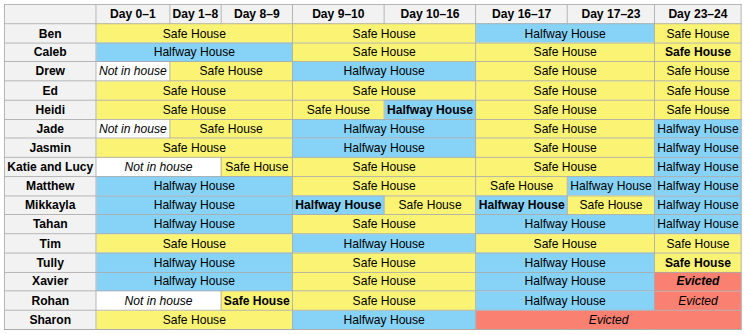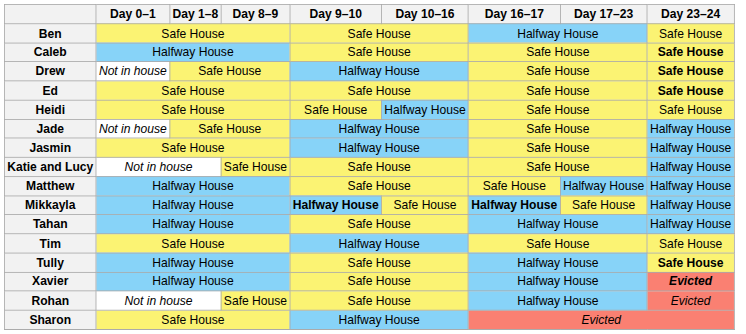(698, 72) normal -> (691, 72) bold
(698, 91) normal -> (691, 91) bold
(430, 110) bold -> (425, 110) normal
(257, 301) bold -> (255, 301) normal
